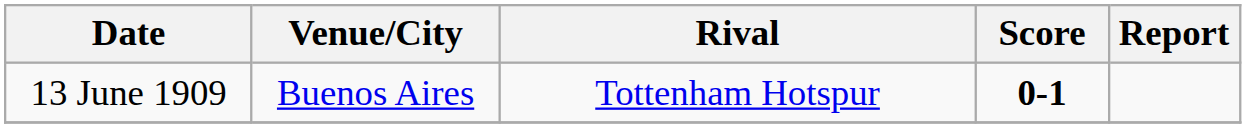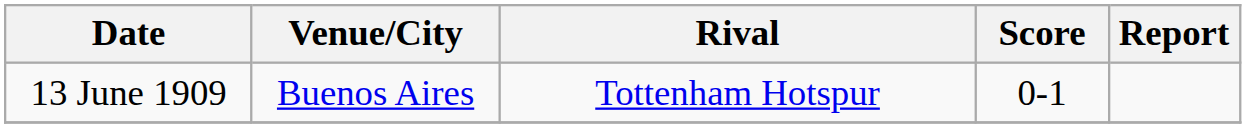(1042, 92) bold -> (1042, 92) normal
